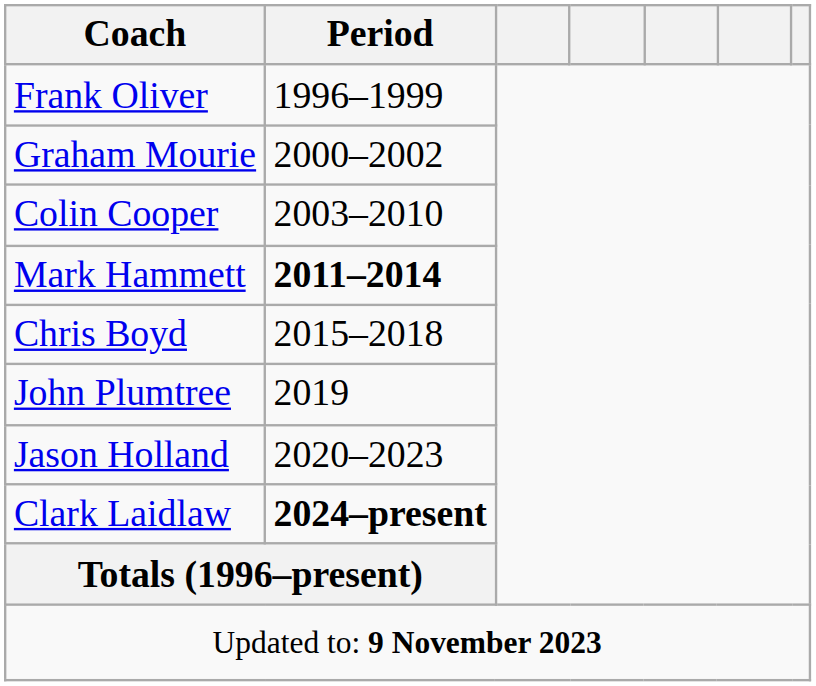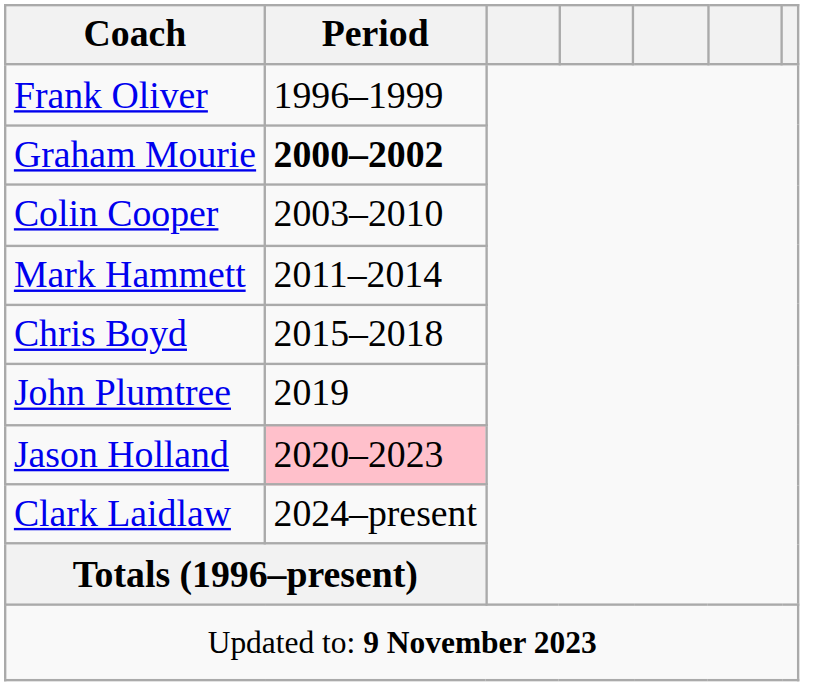(358, 154) normal -> (358, 154) bold
(357, 273) bold -> (358, 273) normal
(358, 453) no background -> (358, 453) pink background
(380, 513) bold -> (375, 513) normal
